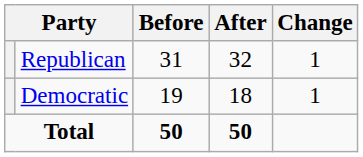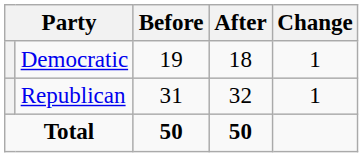rows swapped: (73, 59) <-> (74, 95)
